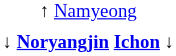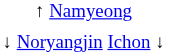(88, 41) bold -> (84, 41) normal
